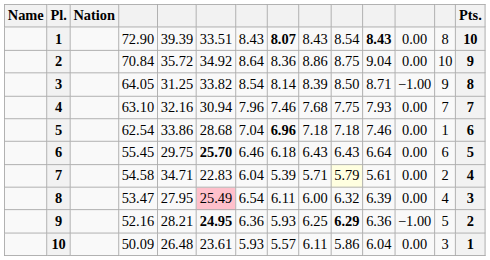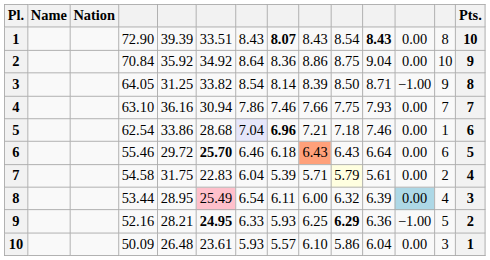columns swapped: (59, 15) <-> (26, 15)
(177, 61) 35.72 -> (177, 61) 35.92
(177, 107) 32.16 -> (177, 107) 36.16
(251, 107) 7.96 -> (251, 107) 7.86
(315, 107) 7.68 -> (315, 107) 7.66
(251, 130) no background -> (251, 130) lavender background
(315, 130) 7.18 -> (315, 130) 7.21
(138, 152) 55.45 -> (138, 152) 55.46
(177, 152) 29.75 -> (177, 152) 29.72
(315, 152) no background -> (315, 152) lightsalmon background
(177, 175) 34.71 -> (177, 175) 31.75
(138, 198) 53.47 -> (138, 198) 53.44
(177, 198) 27.95 -> (177, 198) 28.95
(415, 198) no background -> (415, 198) lightblue background
(251, 221) 6.36 -> (251, 221) 6.33
(315, 244) 6.11 -> (315, 244) 6.10
